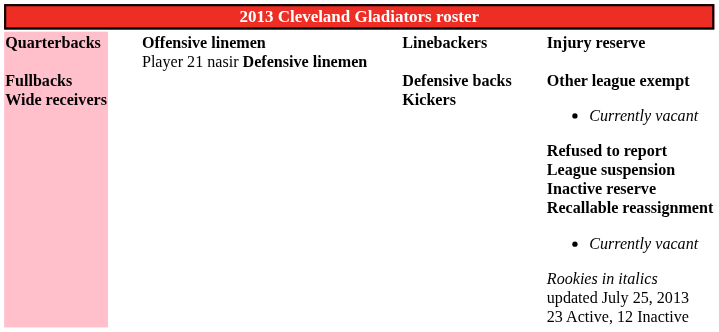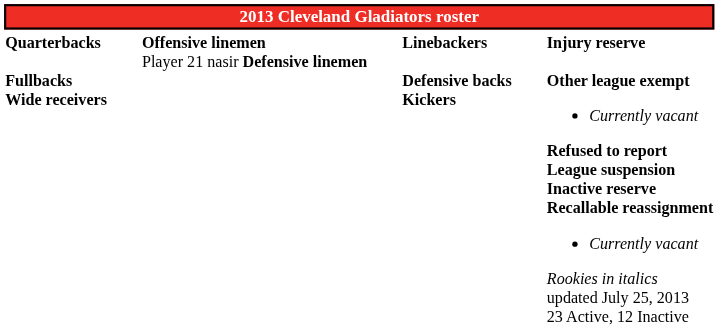(56, 70) pink background -> (56, 70) no background
